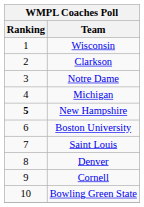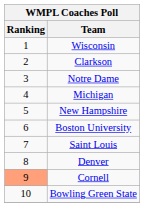(26, 111) bold -> (26, 111) normal
(26, 177) no background -> (26, 177) lightsalmon background
